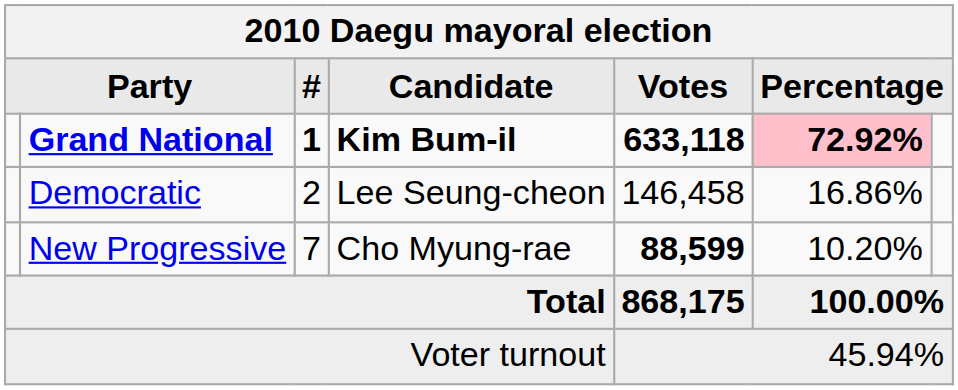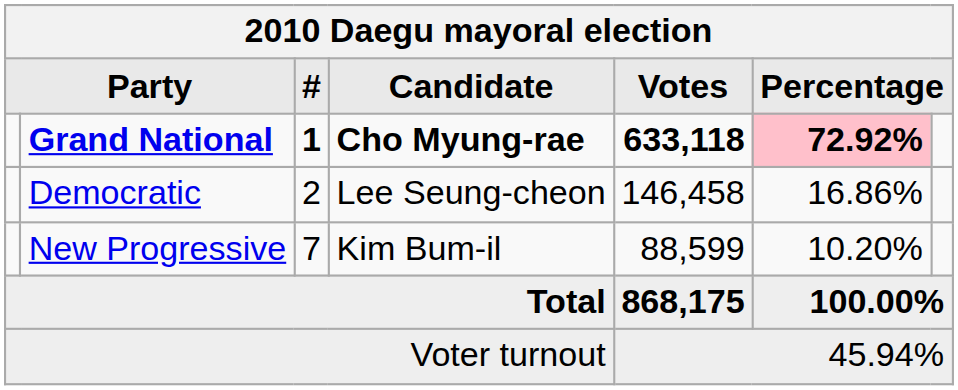(427, 139) Kim Bum-il -> (461, 139) Cho Myung-rae
(454, 247) Cho Myung-rae -> (419, 247) Kim Bum-il
(692, 247) bold -> (692, 247) normal
